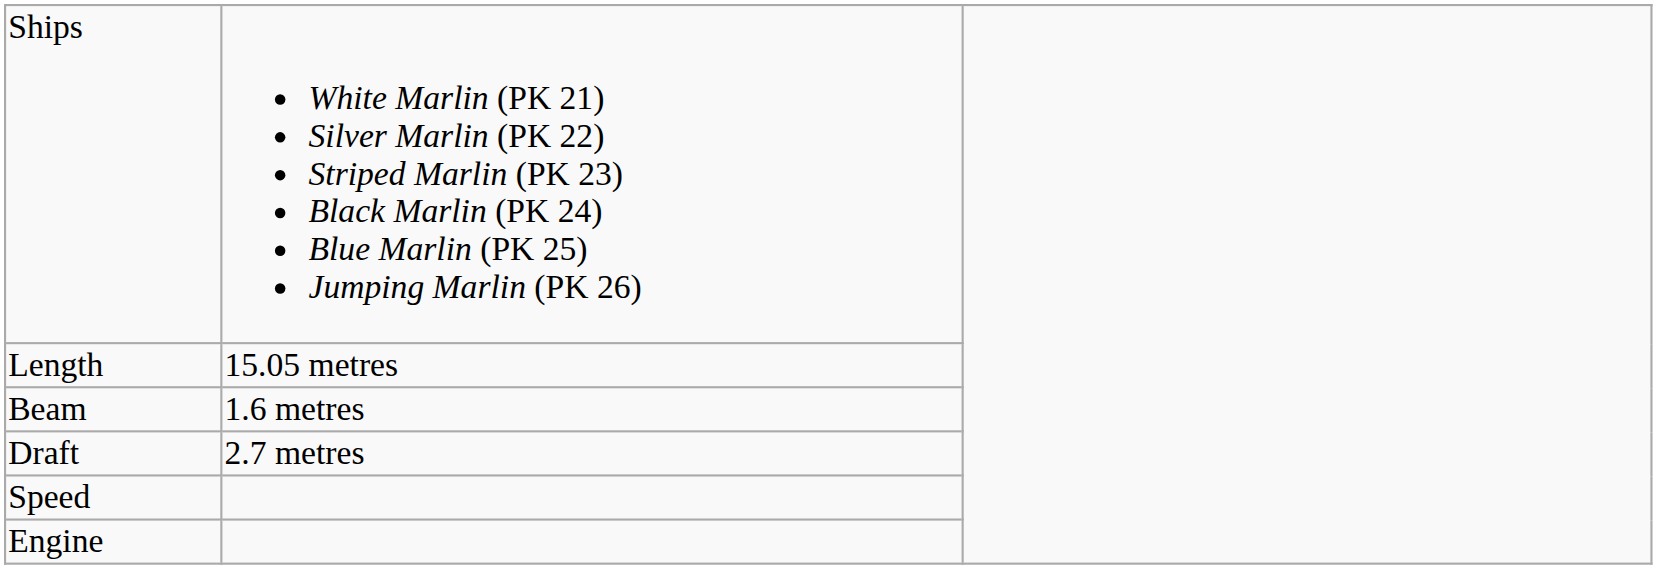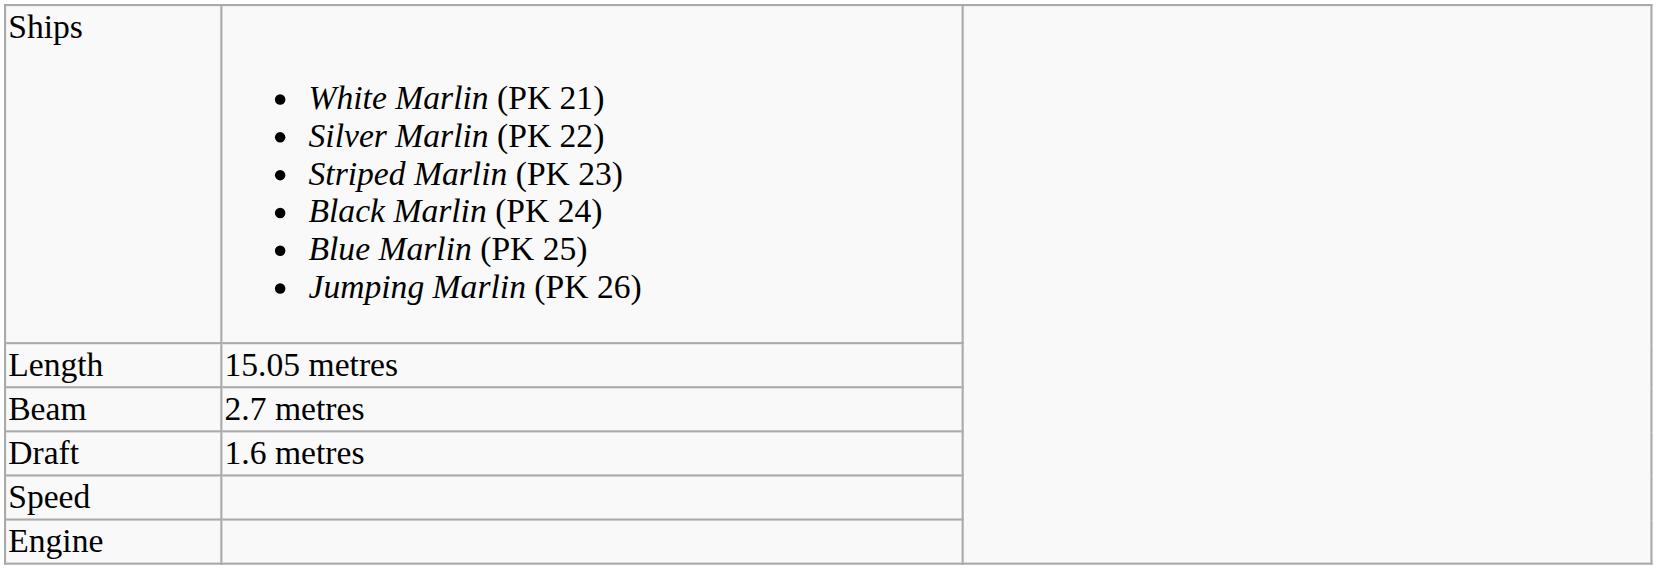(294, 408) 1.6 metres -> (294, 408) 2.7 metres
(294, 452) 2.7 metres -> (294, 452) 1.6 metres
